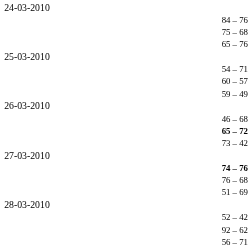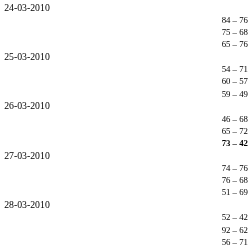(235, 131) bold -> (235, 131) normal
(235, 143) normal -> (235, 143) bold
(235, 168) bold -> (235, 168) normal
